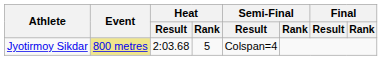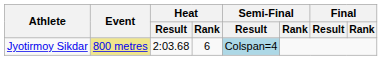(207, 47) 5 -> (207, 47) 6
(251, 47) no background -> (251, 47) lightblue background
